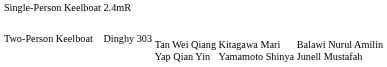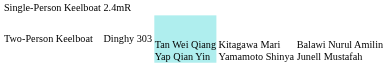(185, 50) no background -> (185, 50) paleturquoise background
